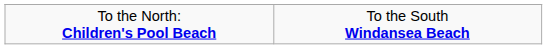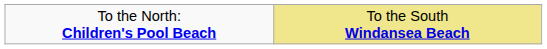(407, 24) no background -> (407, 24) khaki background
